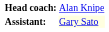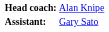(79, 21) lightyellow background -> (79, 21) no background
